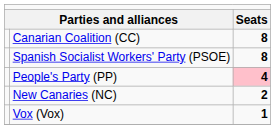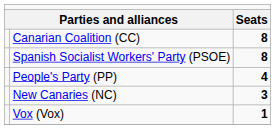(264, 76) pink background -> (264, 76) no background
(264, 95) 2 -> (264, 95) 3
